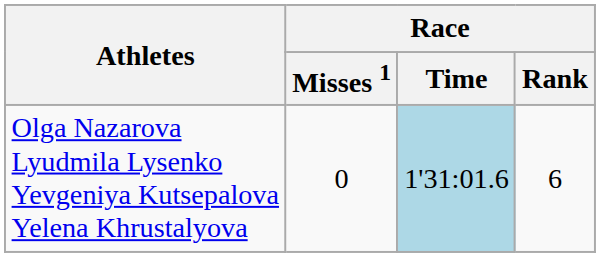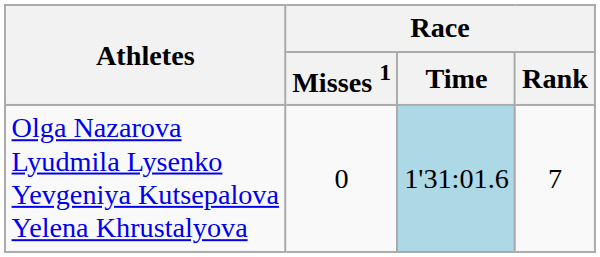(555, 178) 6 -> (555, 178) 7
